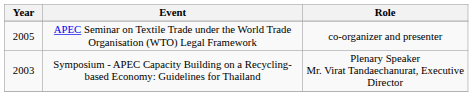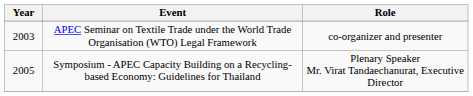(24, 36) 2005 -> (24, 36) 2003
(24, 71) 2003 -> (24, 71) 2005
